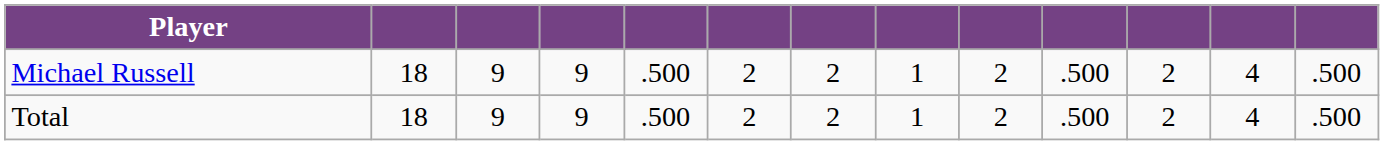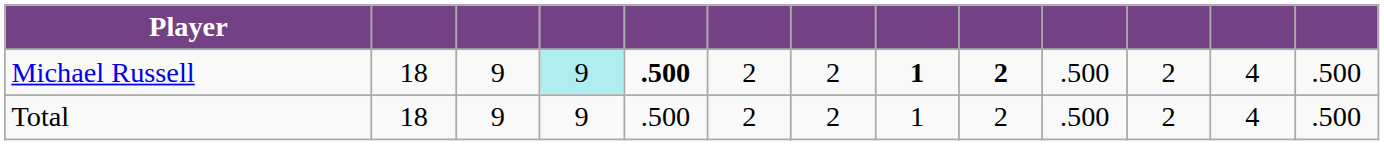(582, 71) no background -> (582, 71) paleturquoise background
(665, 71) normal -> (665, 71) bold
(917, 71) normal -> (917, 71) bold
(1001, 71) normal -> (1001, 71) bold
